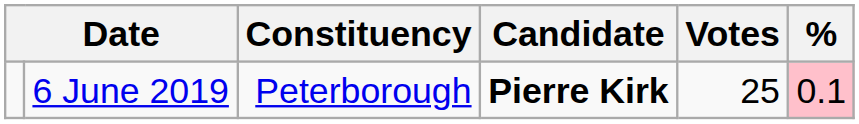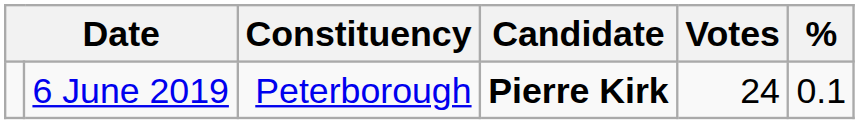(760, 90) 25 -> (760, 90) 24
(821, 90) pink background -> (821, 90) no background
